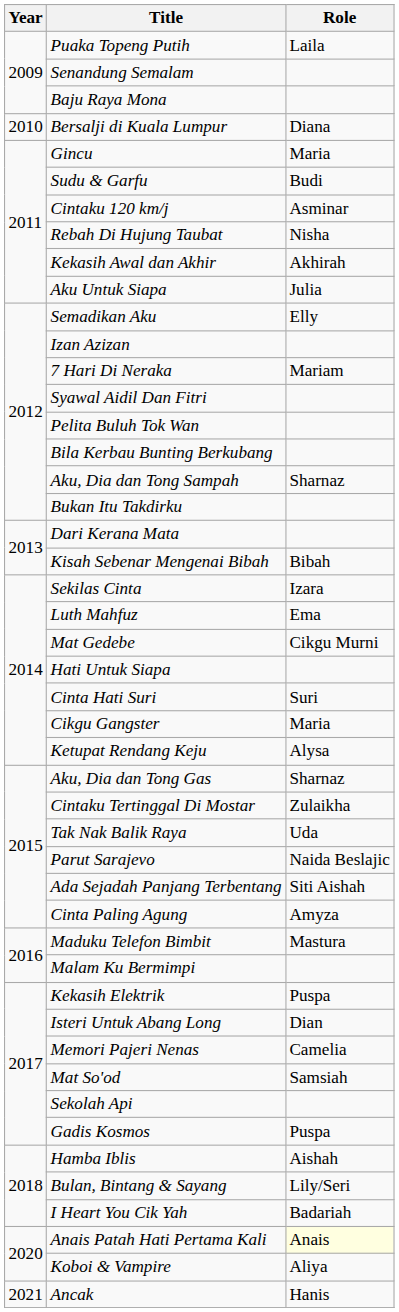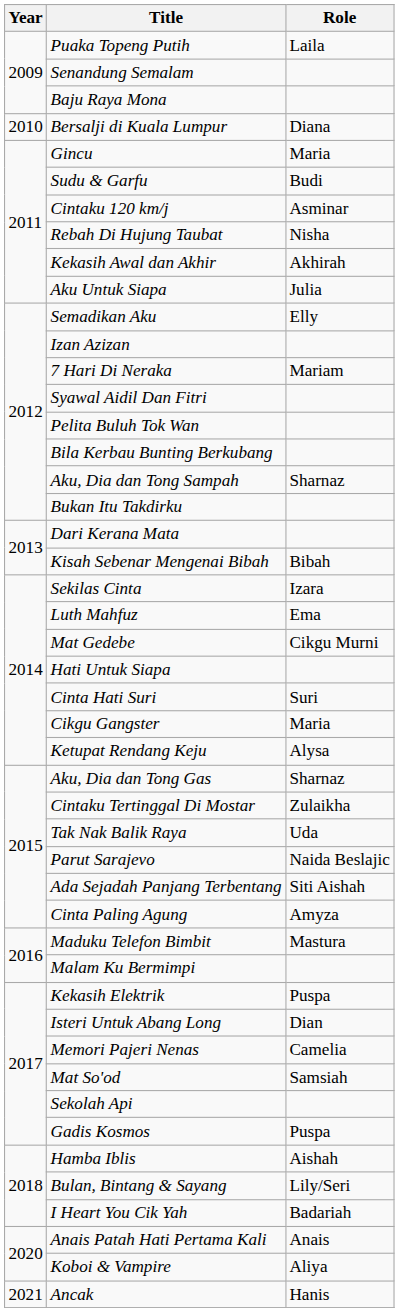(309, 1239) lightyellow background -> (309, 1239) no background
